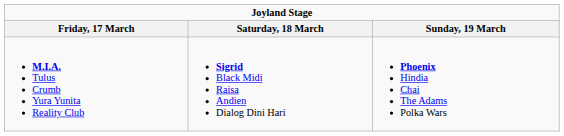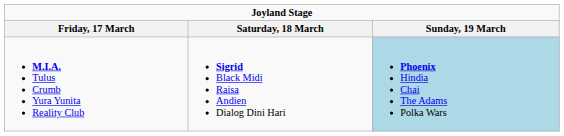(466, 90) no background -> (466, 90) lightblue background
